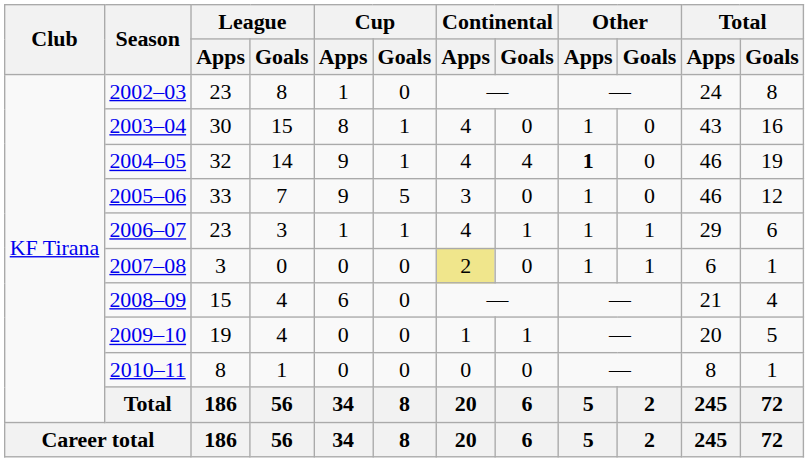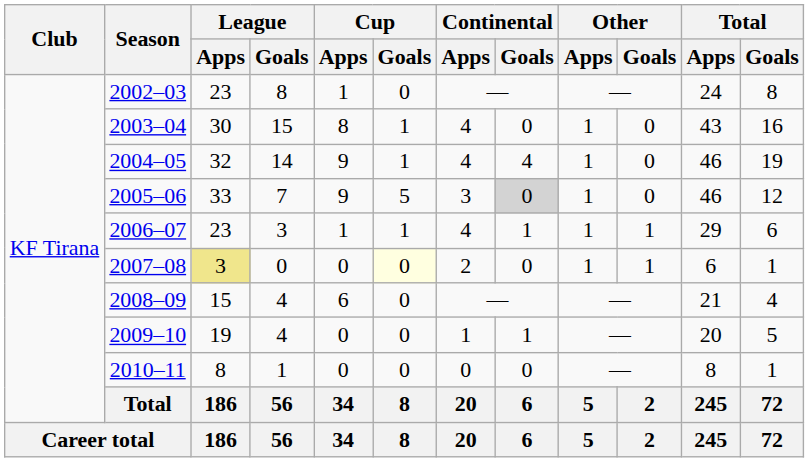(588, 160) bold -> (588, 160) normal
(527, 195) no background -> (527, 195) lightgrey background
(221, 265) no background -> (221, 265) khaki background
(404, 265) no background -> (404, 265) lightyellow background
(466, 265) khaki background -> (466, 265) no background
